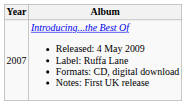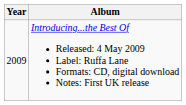(17, 60) 2007 -> (17, 60) 2009
